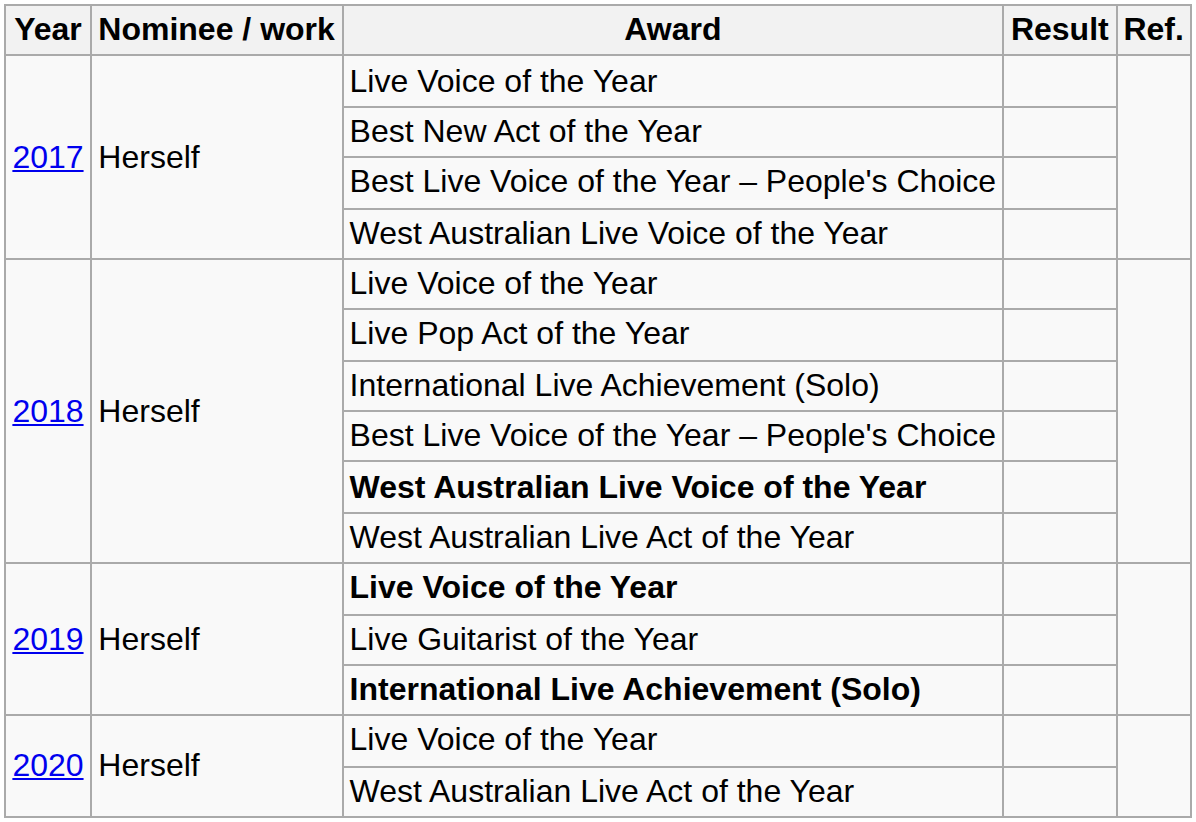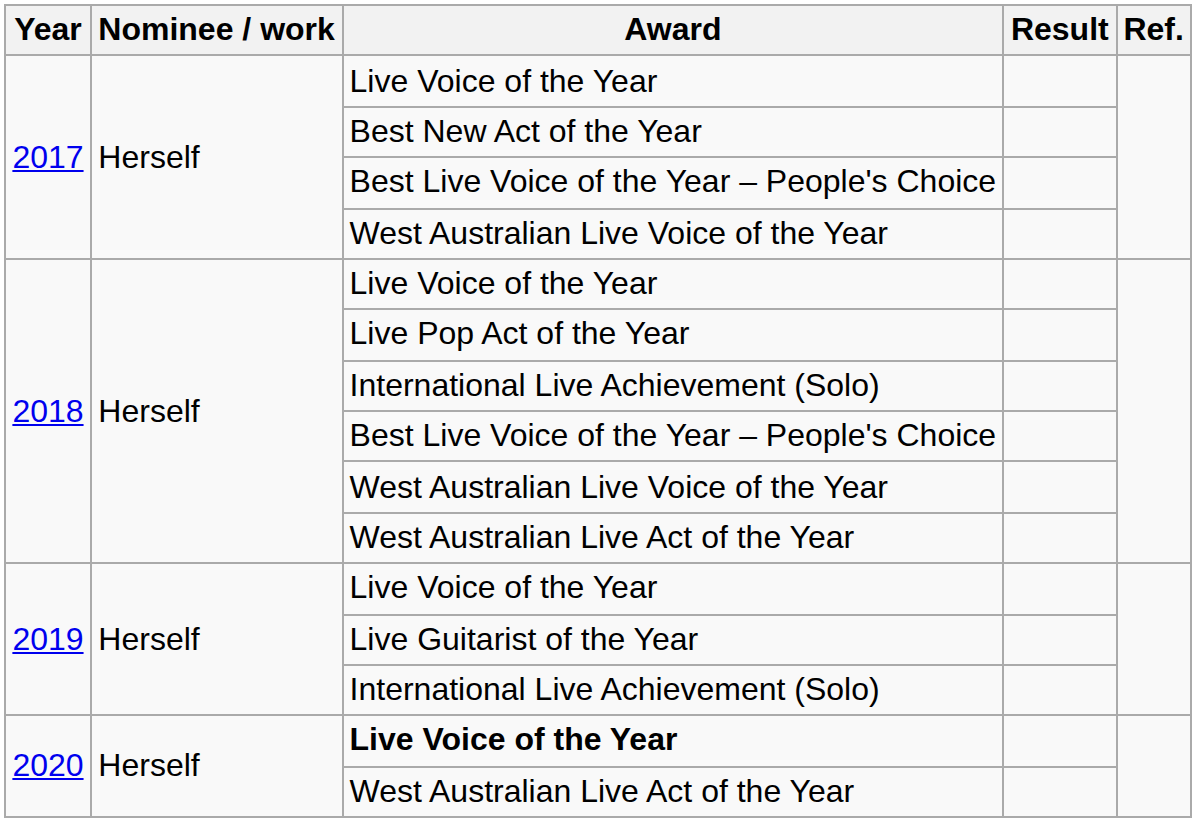(638, 486) bold -> (619, 486) normal
(513, 588) bold -> (503, 588) normal
(635, 689) bold -> (615, 689) normal
(503, 740) normal -> (513, 740) bold
